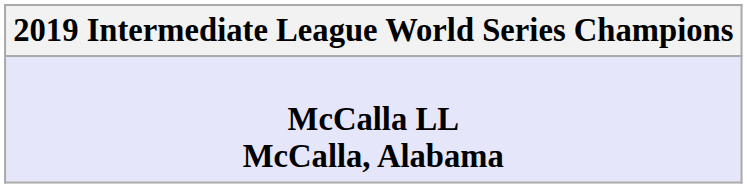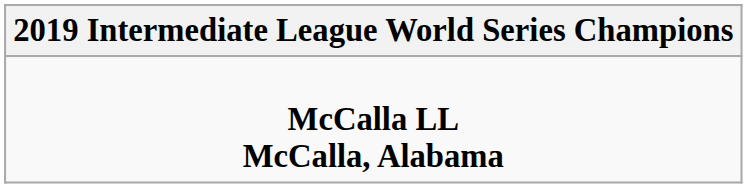(373, 137) lavender background -> (373, 137) no background
